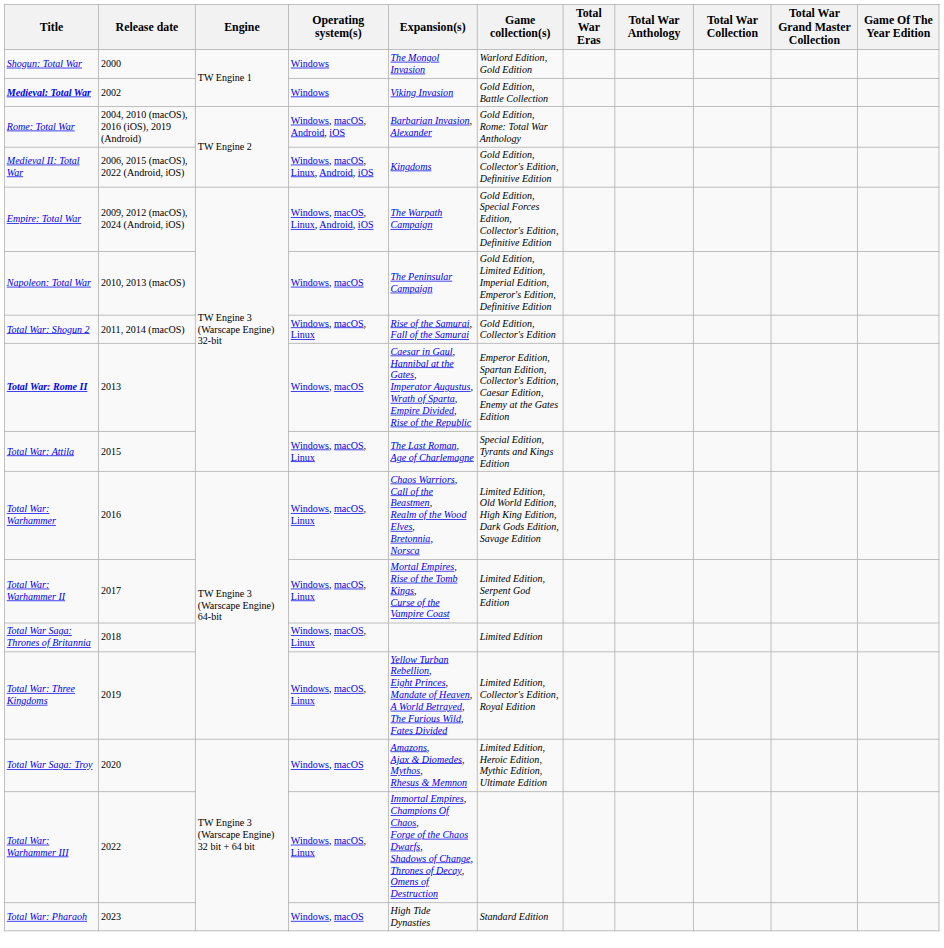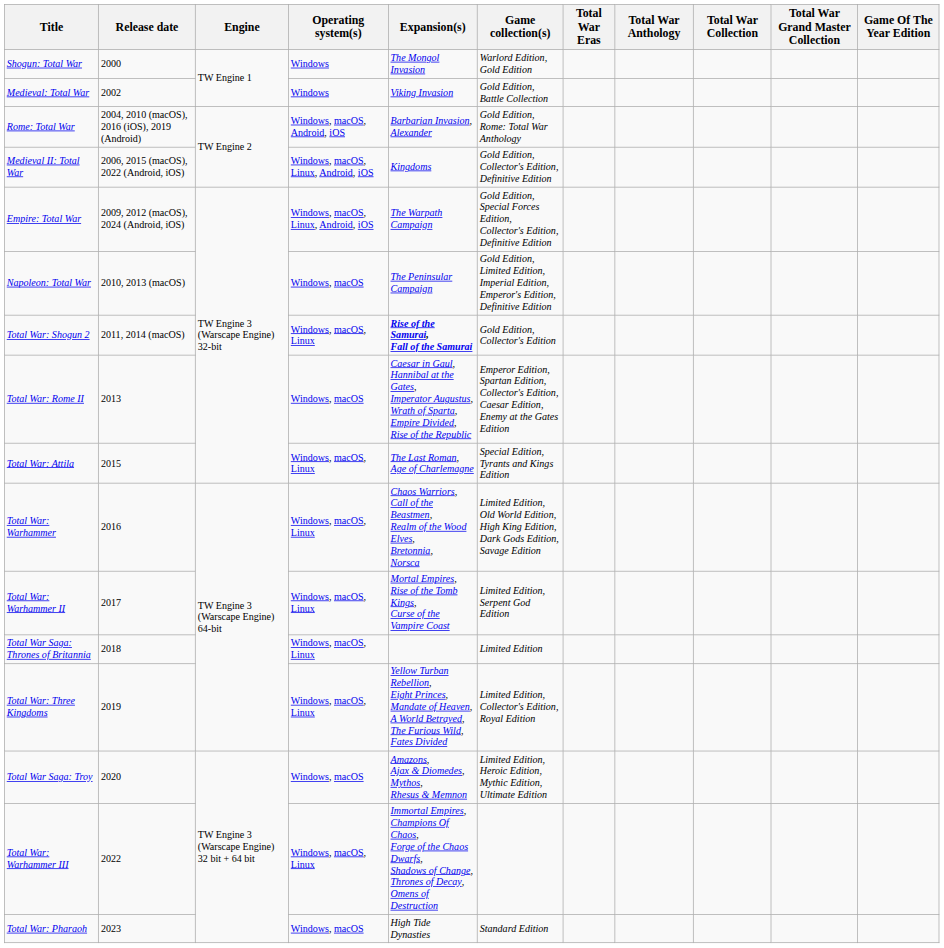(49, 92) bold -> (48, 92) normal
(431, 329) normal -> (431, 335) bold
(47, 387) bold -> (45, 399) normal
